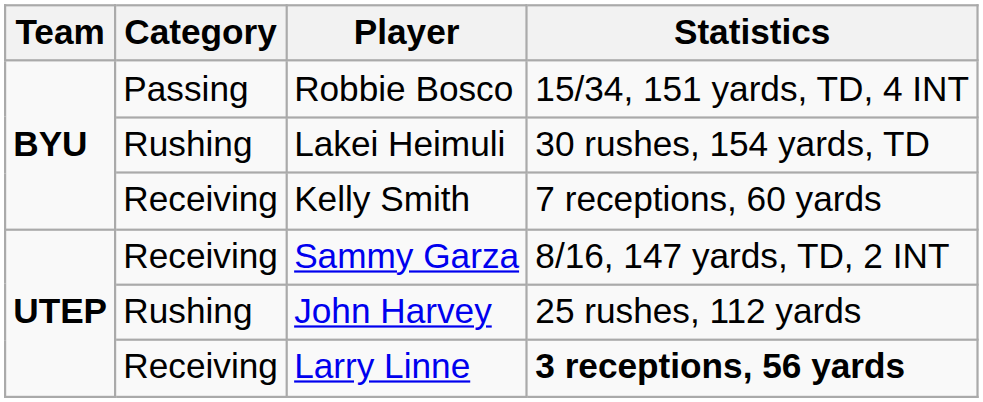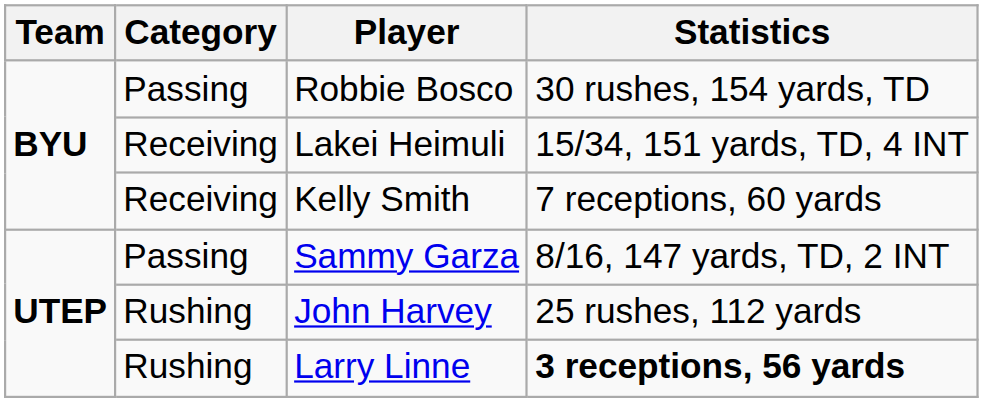(752, 88) 15/34, 151 yards, TD, 4 INT -> (733, 88) 30 rushes, 154 yards, TD
(188, 144) Rushing -> (201, 144) Receiving
(733, 144) 30 rushes, 154 yards, TD -> (752, 144) 15/34, 151 yards, TD, 4 INT
(201, 255) Receiving -> (186, 255) Passing
(201, 367) Receiving -> (188, 367) Rushing
